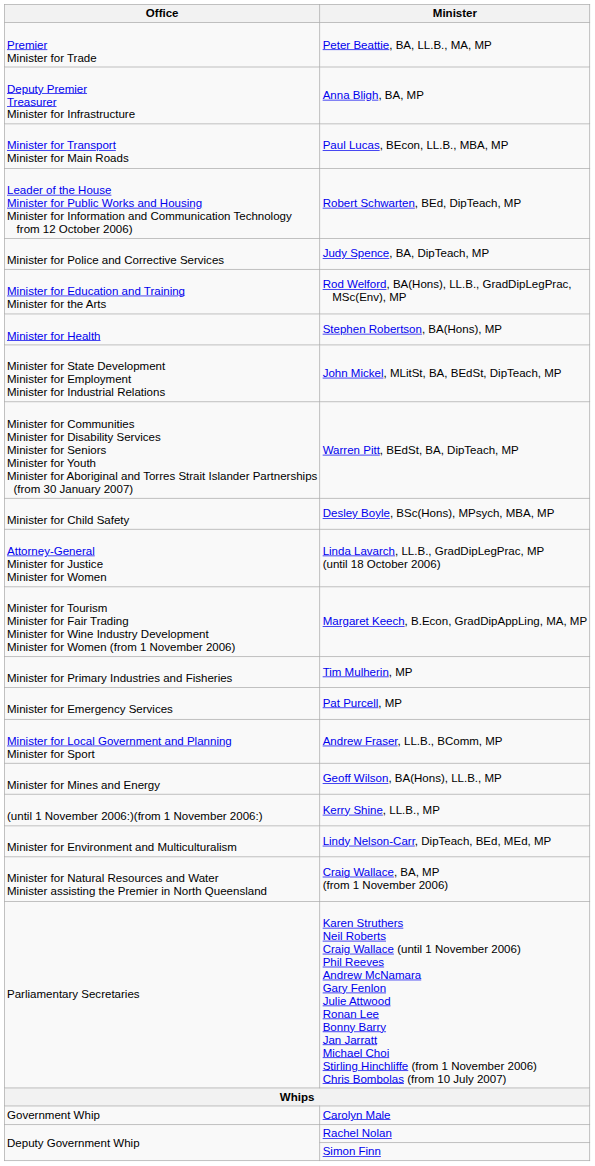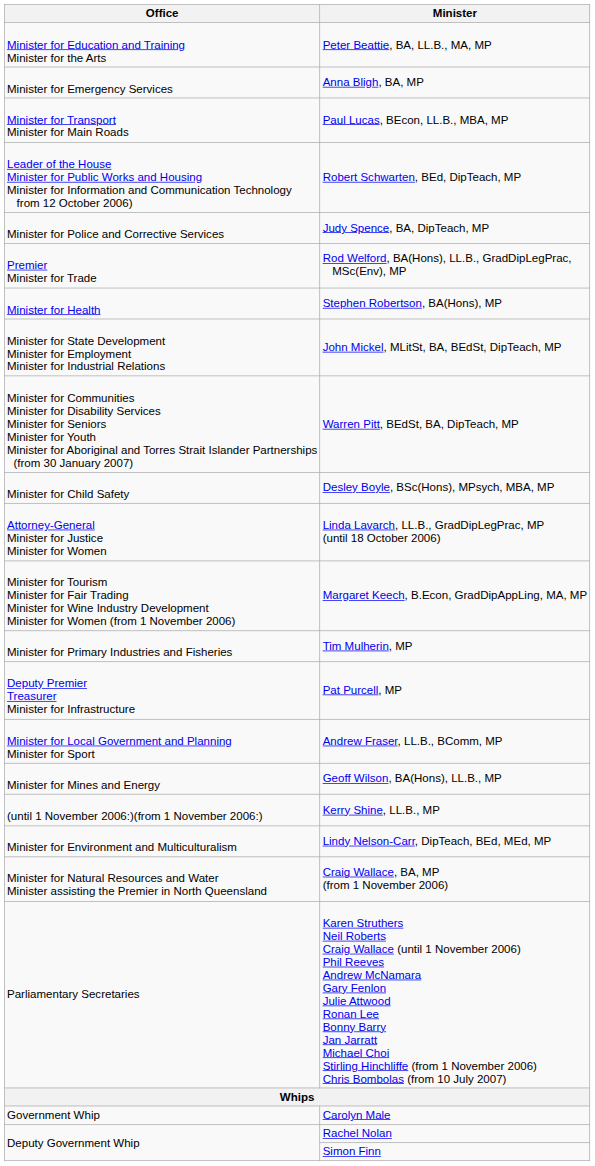(52, 51) Premier Minister for Trade -> (96, 51) Minister for Education and Training Minister for the Arts
(71, 102) Deputy Premier Treasurer Minister for Infrastructure -> (90, 89) Minister for Emergency Services
(96, 298) Minister for Education and Training Minister for the Arts -> (52, 272) Premier Minister for Trade
(90, 710) Minister for Emergency Services -> (71, 697) Deputy Premier Treasurer Minister for Infrastructure
